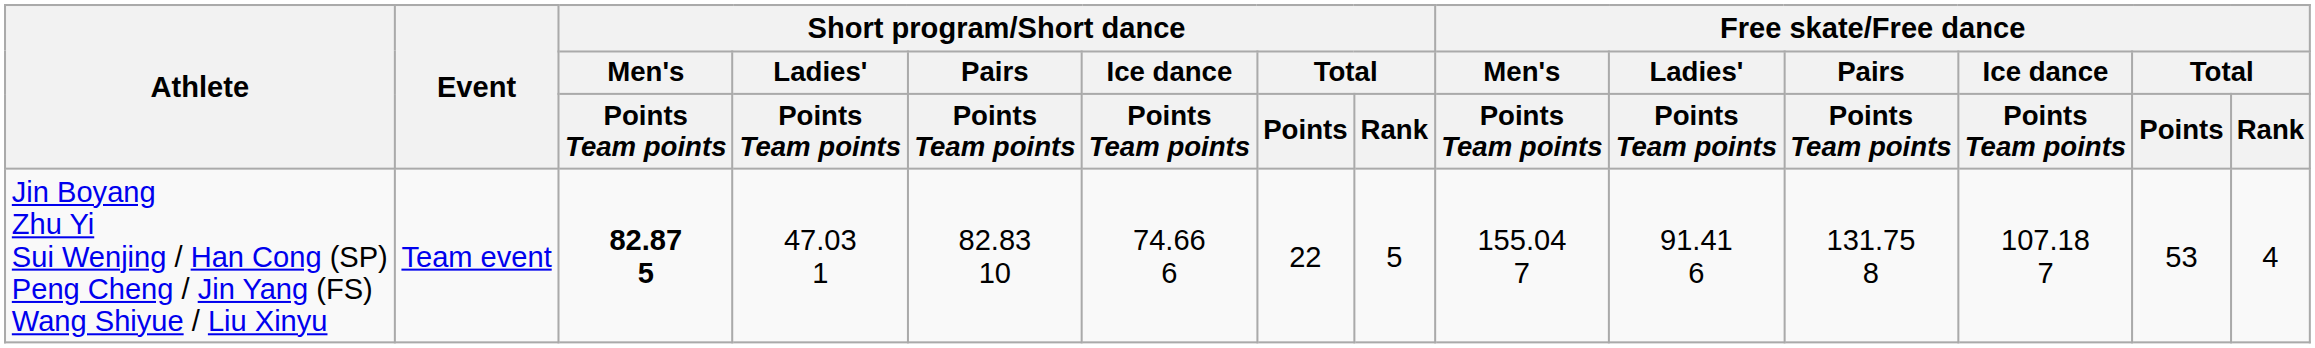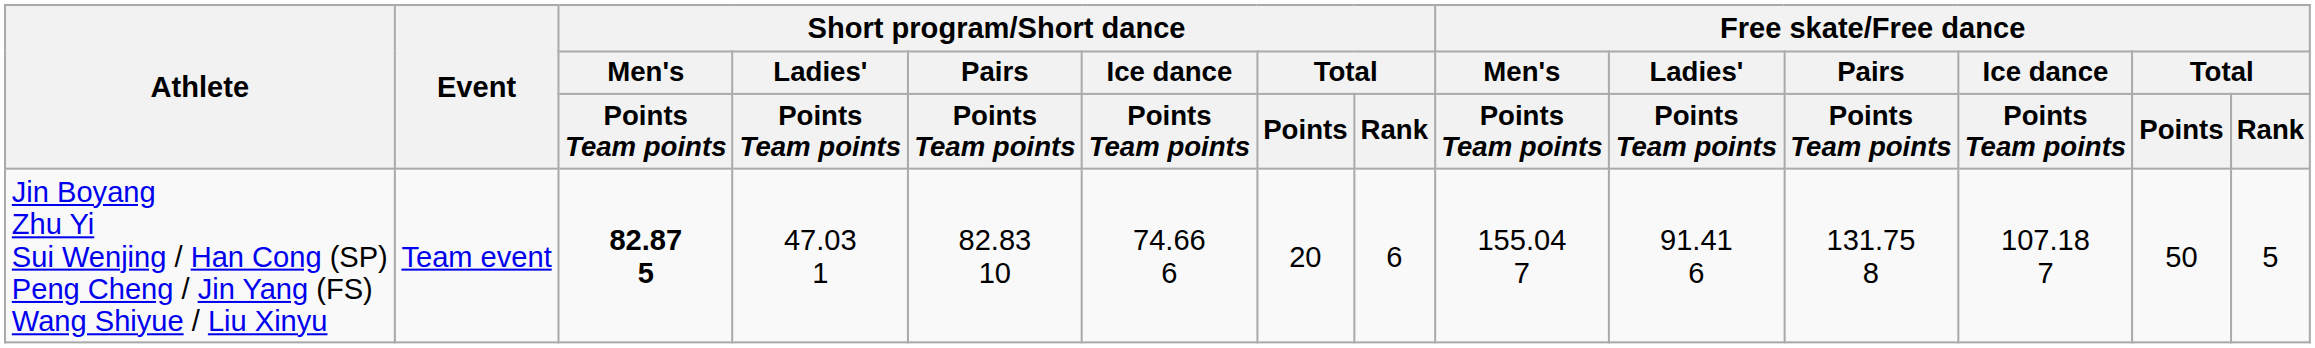(1305, 256) 22 -> (1305, 256) 20
(1394, 256) 5 -> (1394, 256) 6
(2181, 256) 53 -> (2181, 256) 50
(2270, 256) 4 -> (2270, 256) 5
